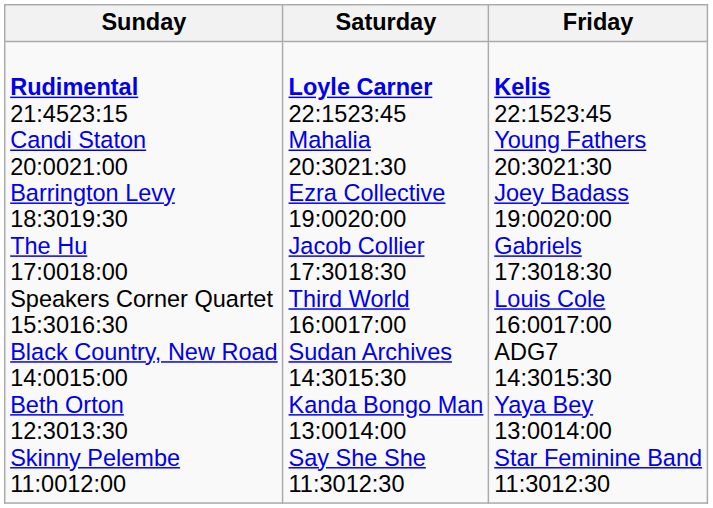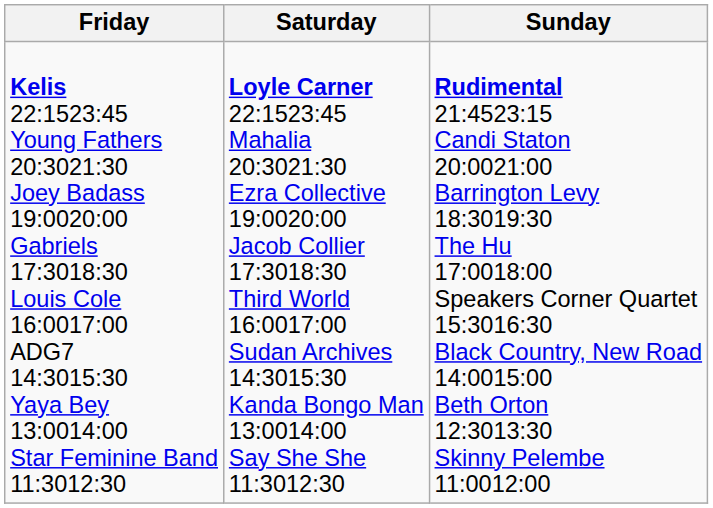columns swapped: (598, 23) <-> (144, 23)
